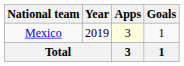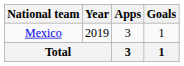(128, 33) lightyellow background -> (128, 33) no background
